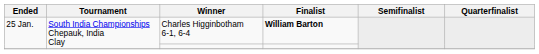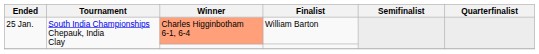(203, 28) no background -> (203, 28) lightsalmon background
(294, 24) bold -> (292, 24) normal
